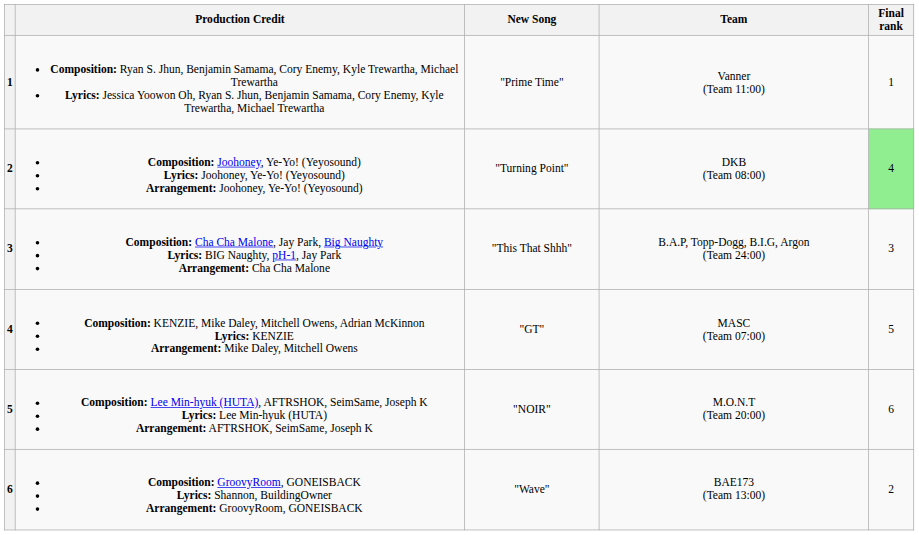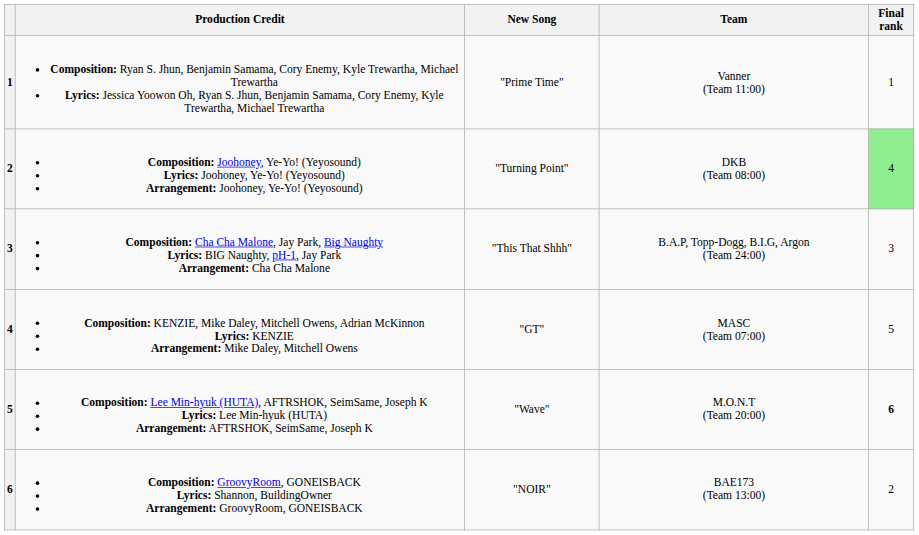(532, 409) "NOIR" -> (532, 409) "Wave"
(891, 409) normal -> (891, 409) bold
(532, 489) "Wave" -> (532, 489) "NOIR"
